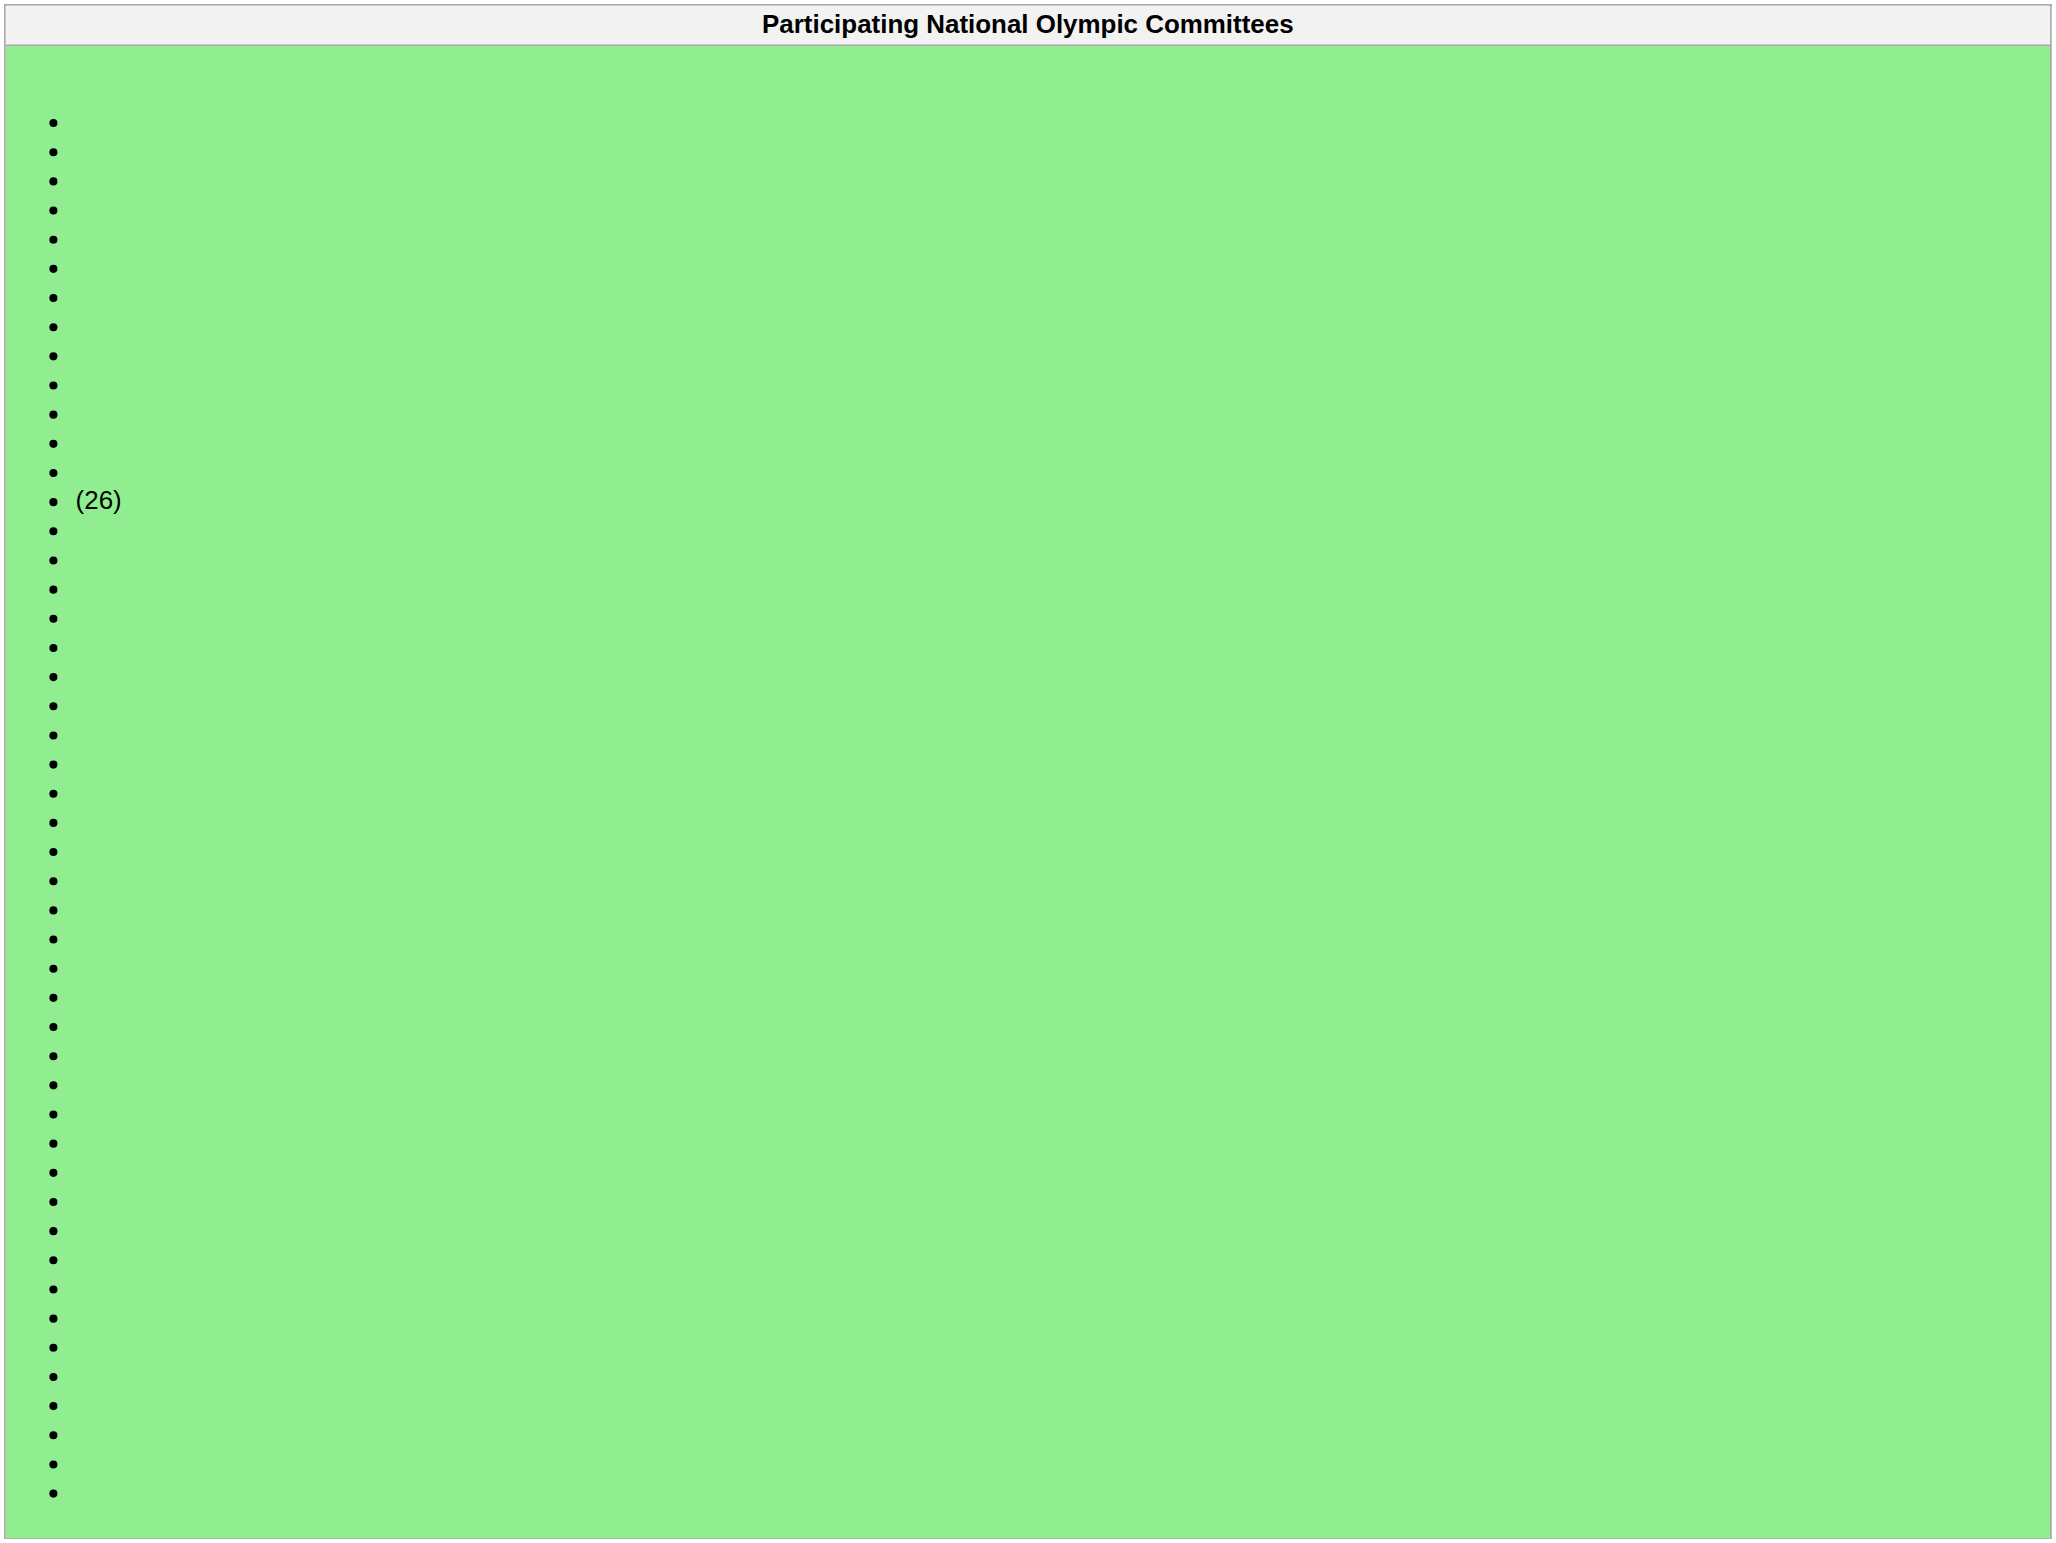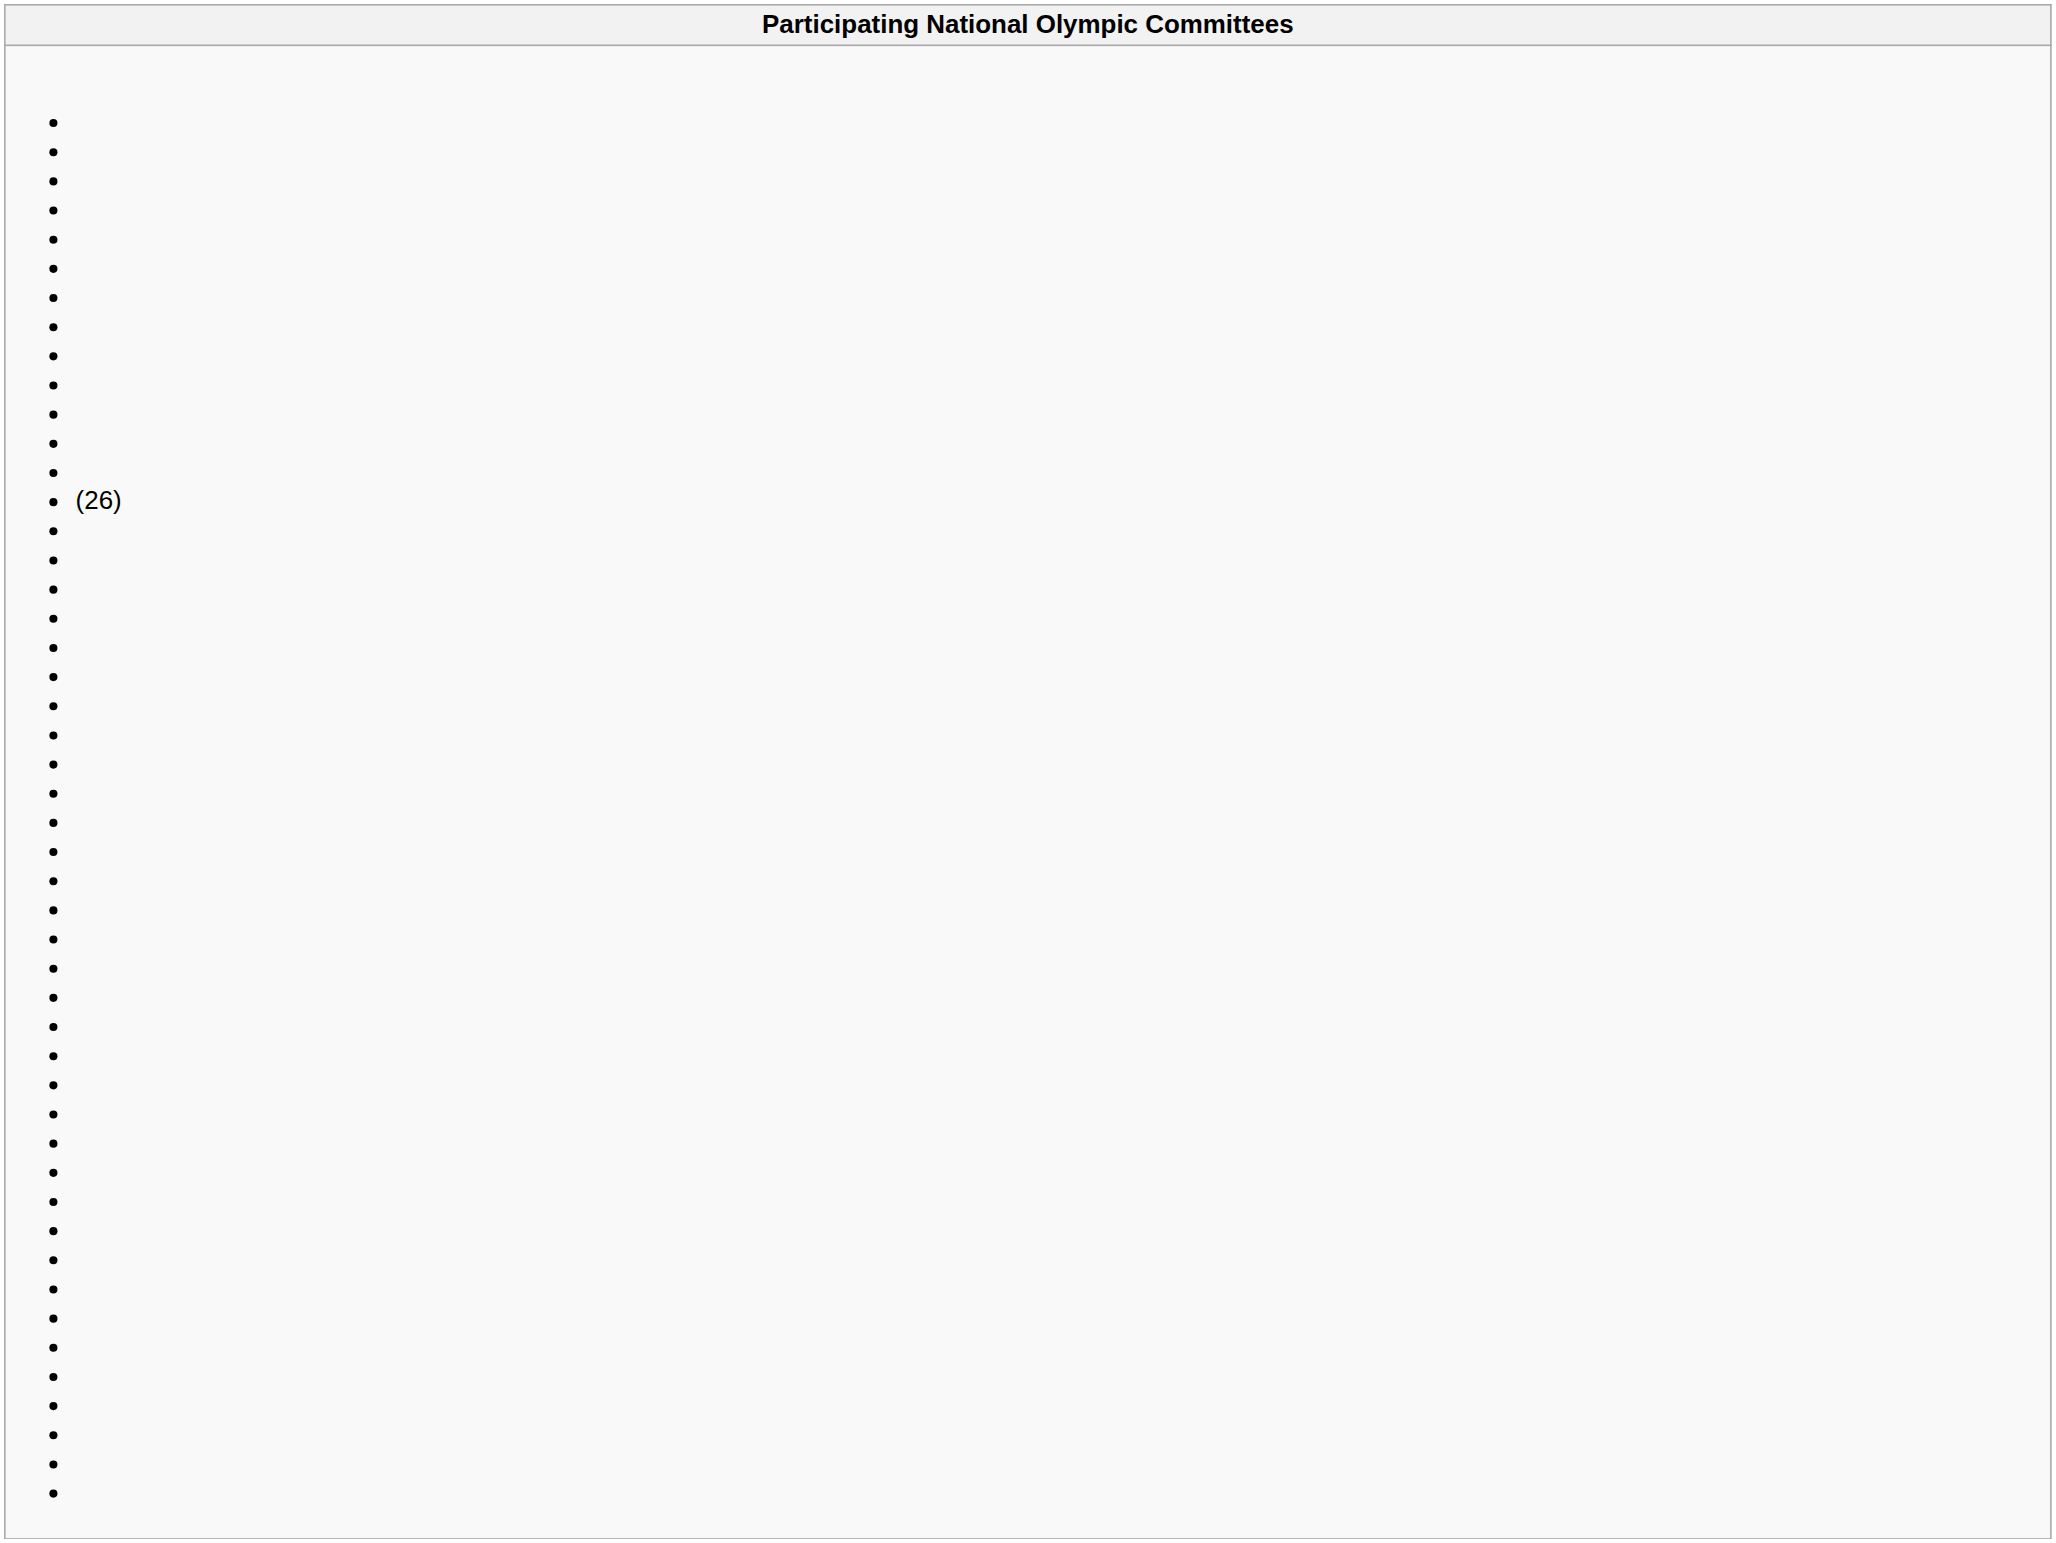(1028, 807) lightgreen background -> (1028, 807) no background
